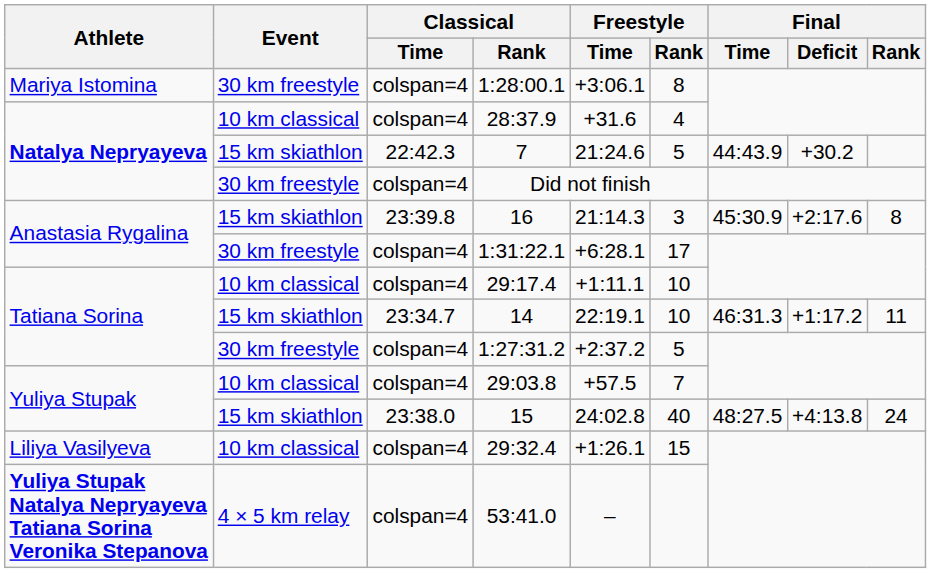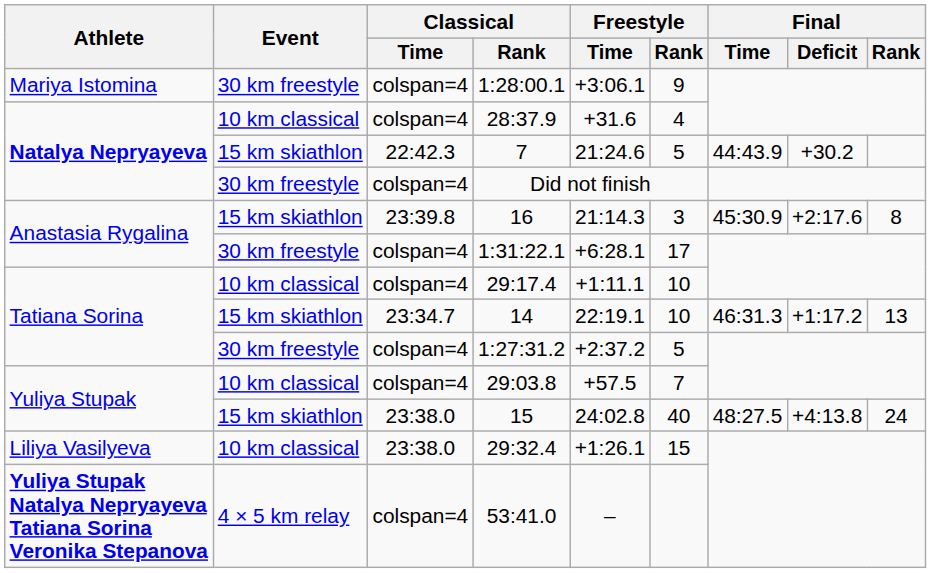(679, 86) 8 -> (679, 86) 9
(896, 317) 11 -> (896, 317) 13
(420, 449) colspan=4 -> (420, 449) 23:38.0
